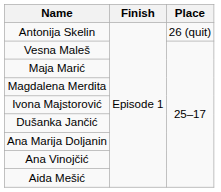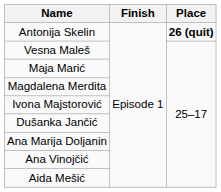(190, 31) normal -> (191, 31) bold
